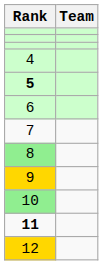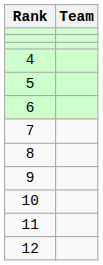(30, 84) bold -> (30, 84) normal
(30, 155) lightgreen background -> (30, 155) no background
(30, 178) gold background -> (30, 178) no background
(30, 202) lightgreen background -> (30, 202) no background
(30, 225) bold -> (30, 225) normal
(30, 249) gold background -> (30, 249) no background
